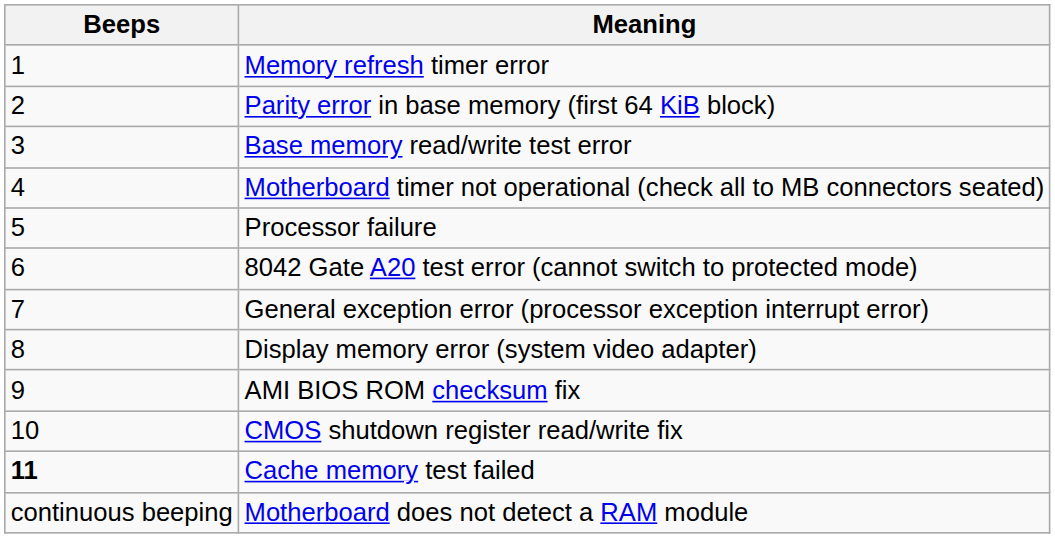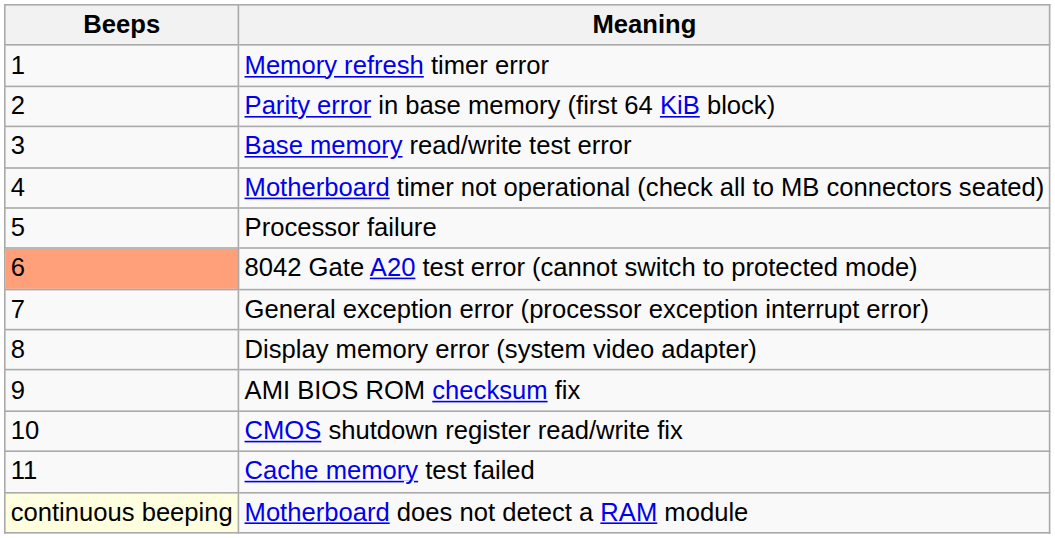(18, 268) no background -> (18, 268) lightsalmon background
(24, 471) bold -> (24, 471) normal
(122, 512) no background -> (122, 512) lightyellow background
